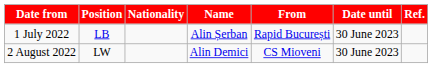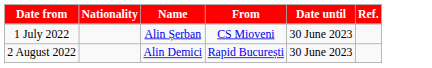- column: (102, 14)
(292, 34) Rapid București -> (246, 34) CS Mioveni
(292, 53) CS Mioveni -> (246, 53) Rapid București
